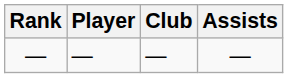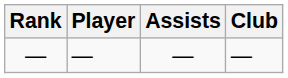columns swapped: (169, 21) <-> (240, 21)
